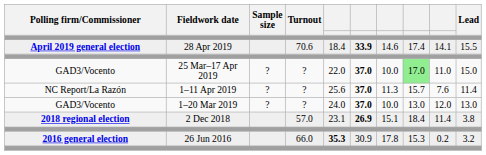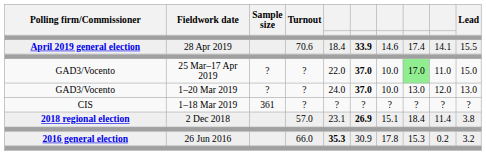- row: (85, 90)
+ row: (85, 105)
